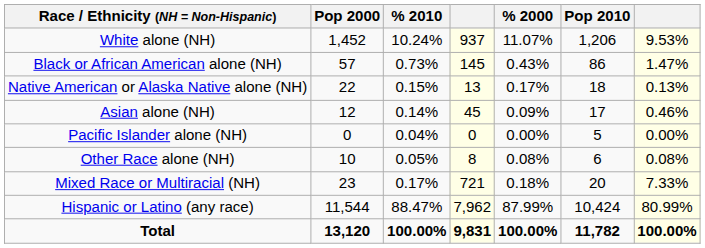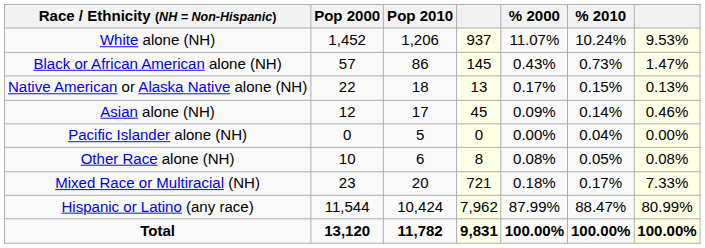columns swapped: (597, 16) <-> (417, 16)
